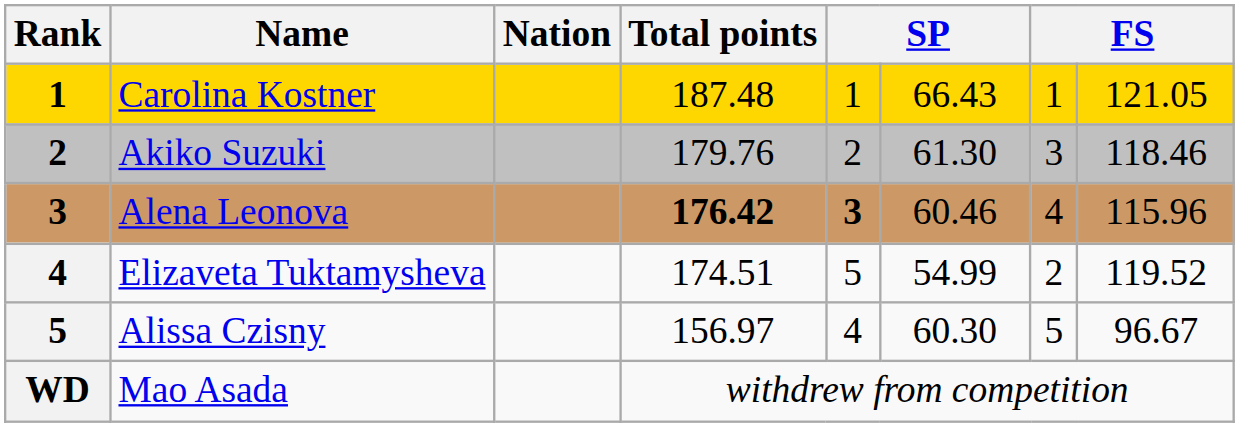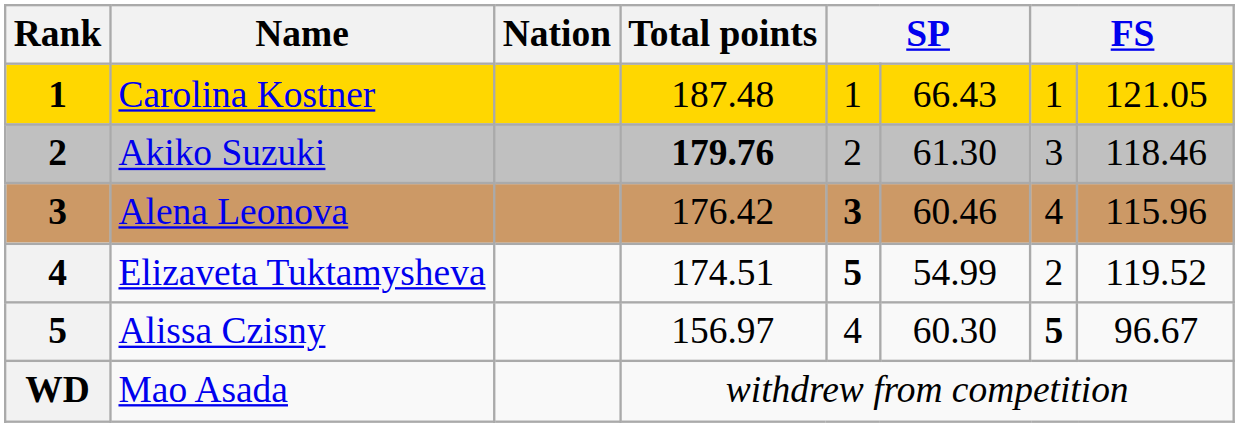(723, 152) normal -> (723, 152) bold
(723, 212) bold -> (723, 212) normal
(853, 271) normal -> (853, 271) bold
(1054, 331) normal -> (1054, 331) bold
